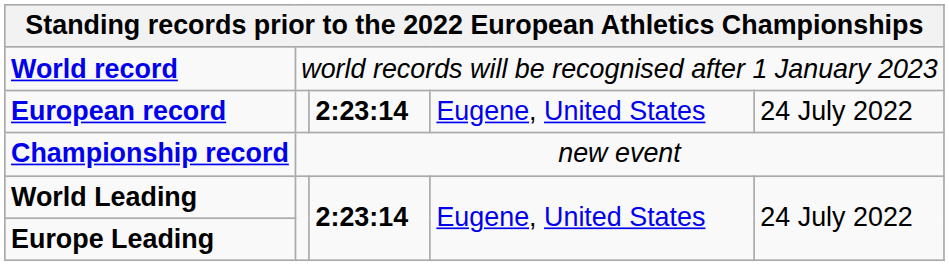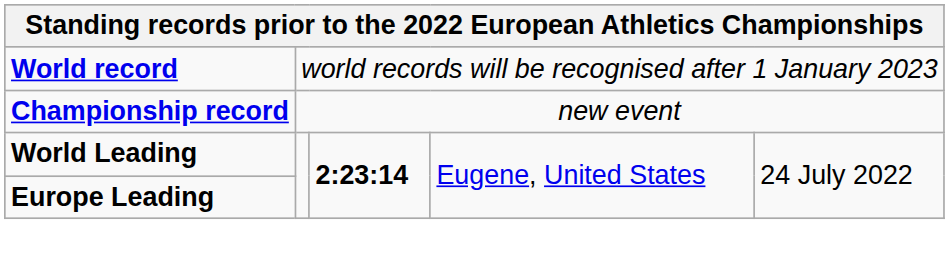- row: (119, 111)
